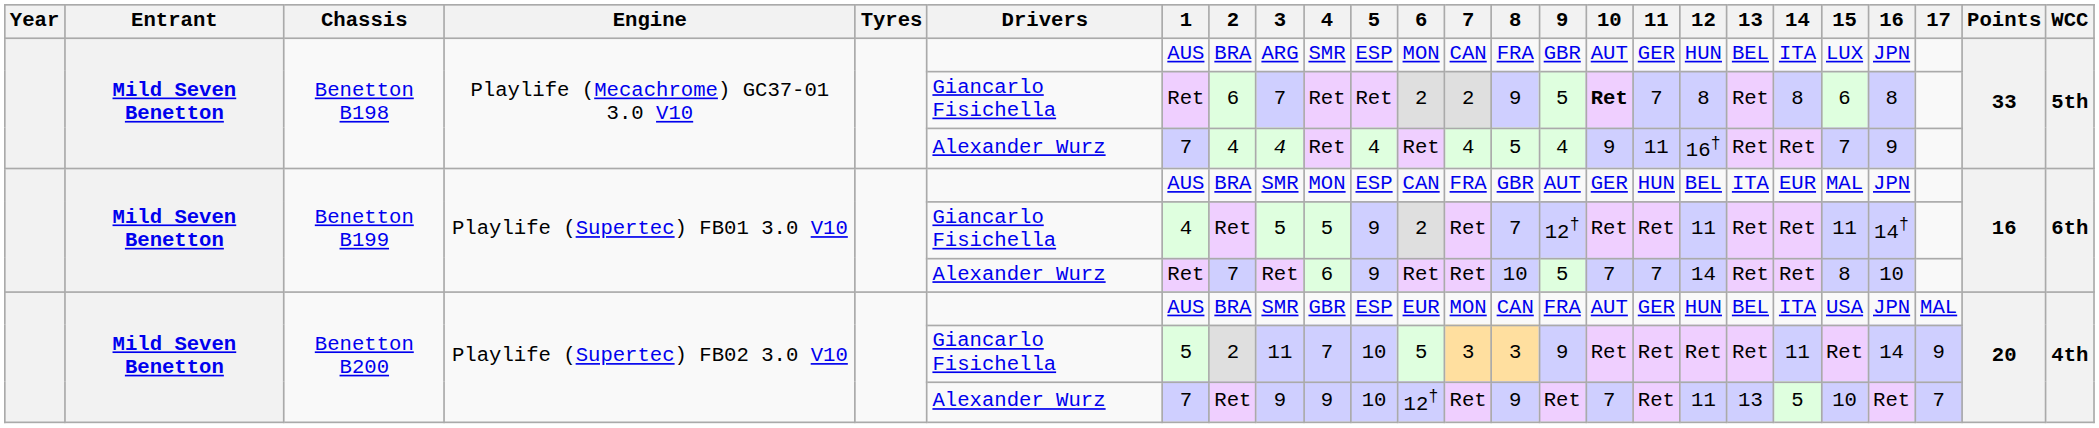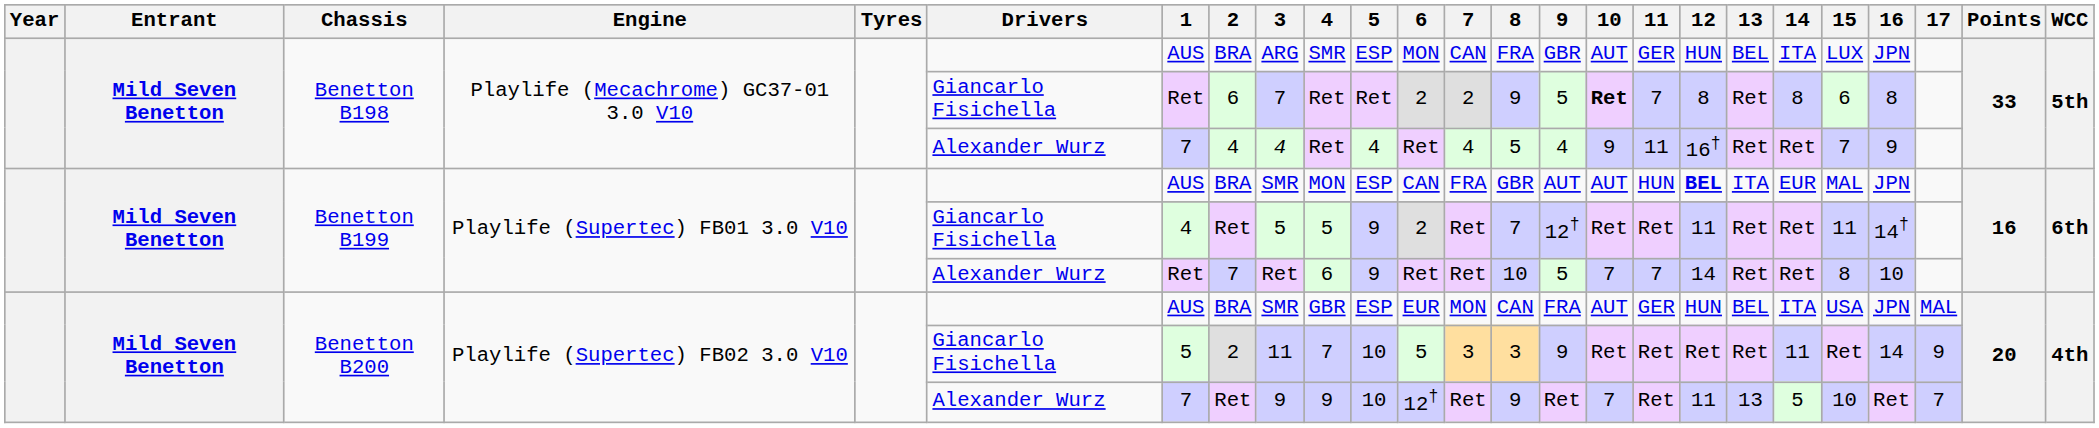(1609, 185) GER -> (1609, 185) AUT
(1703, 185) normal -> (1703, 185) bold
